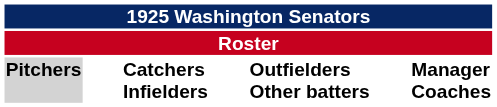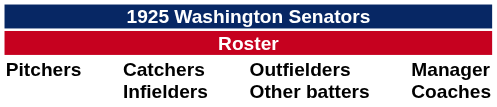(44, 69) lightgrey background -> (44, 69) no background
